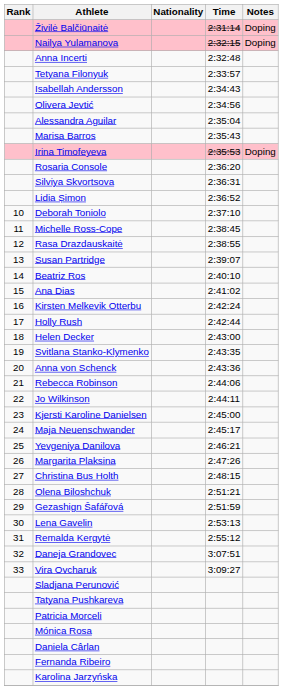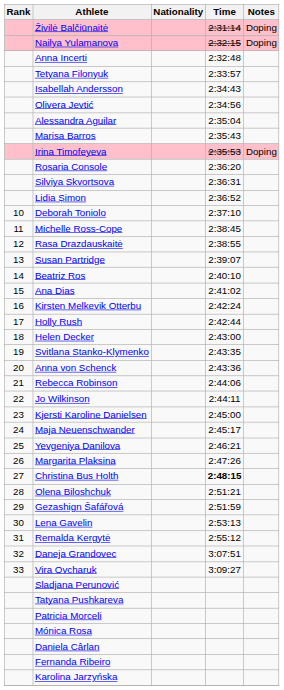(224, 476) normal -> (225, 476) bold
